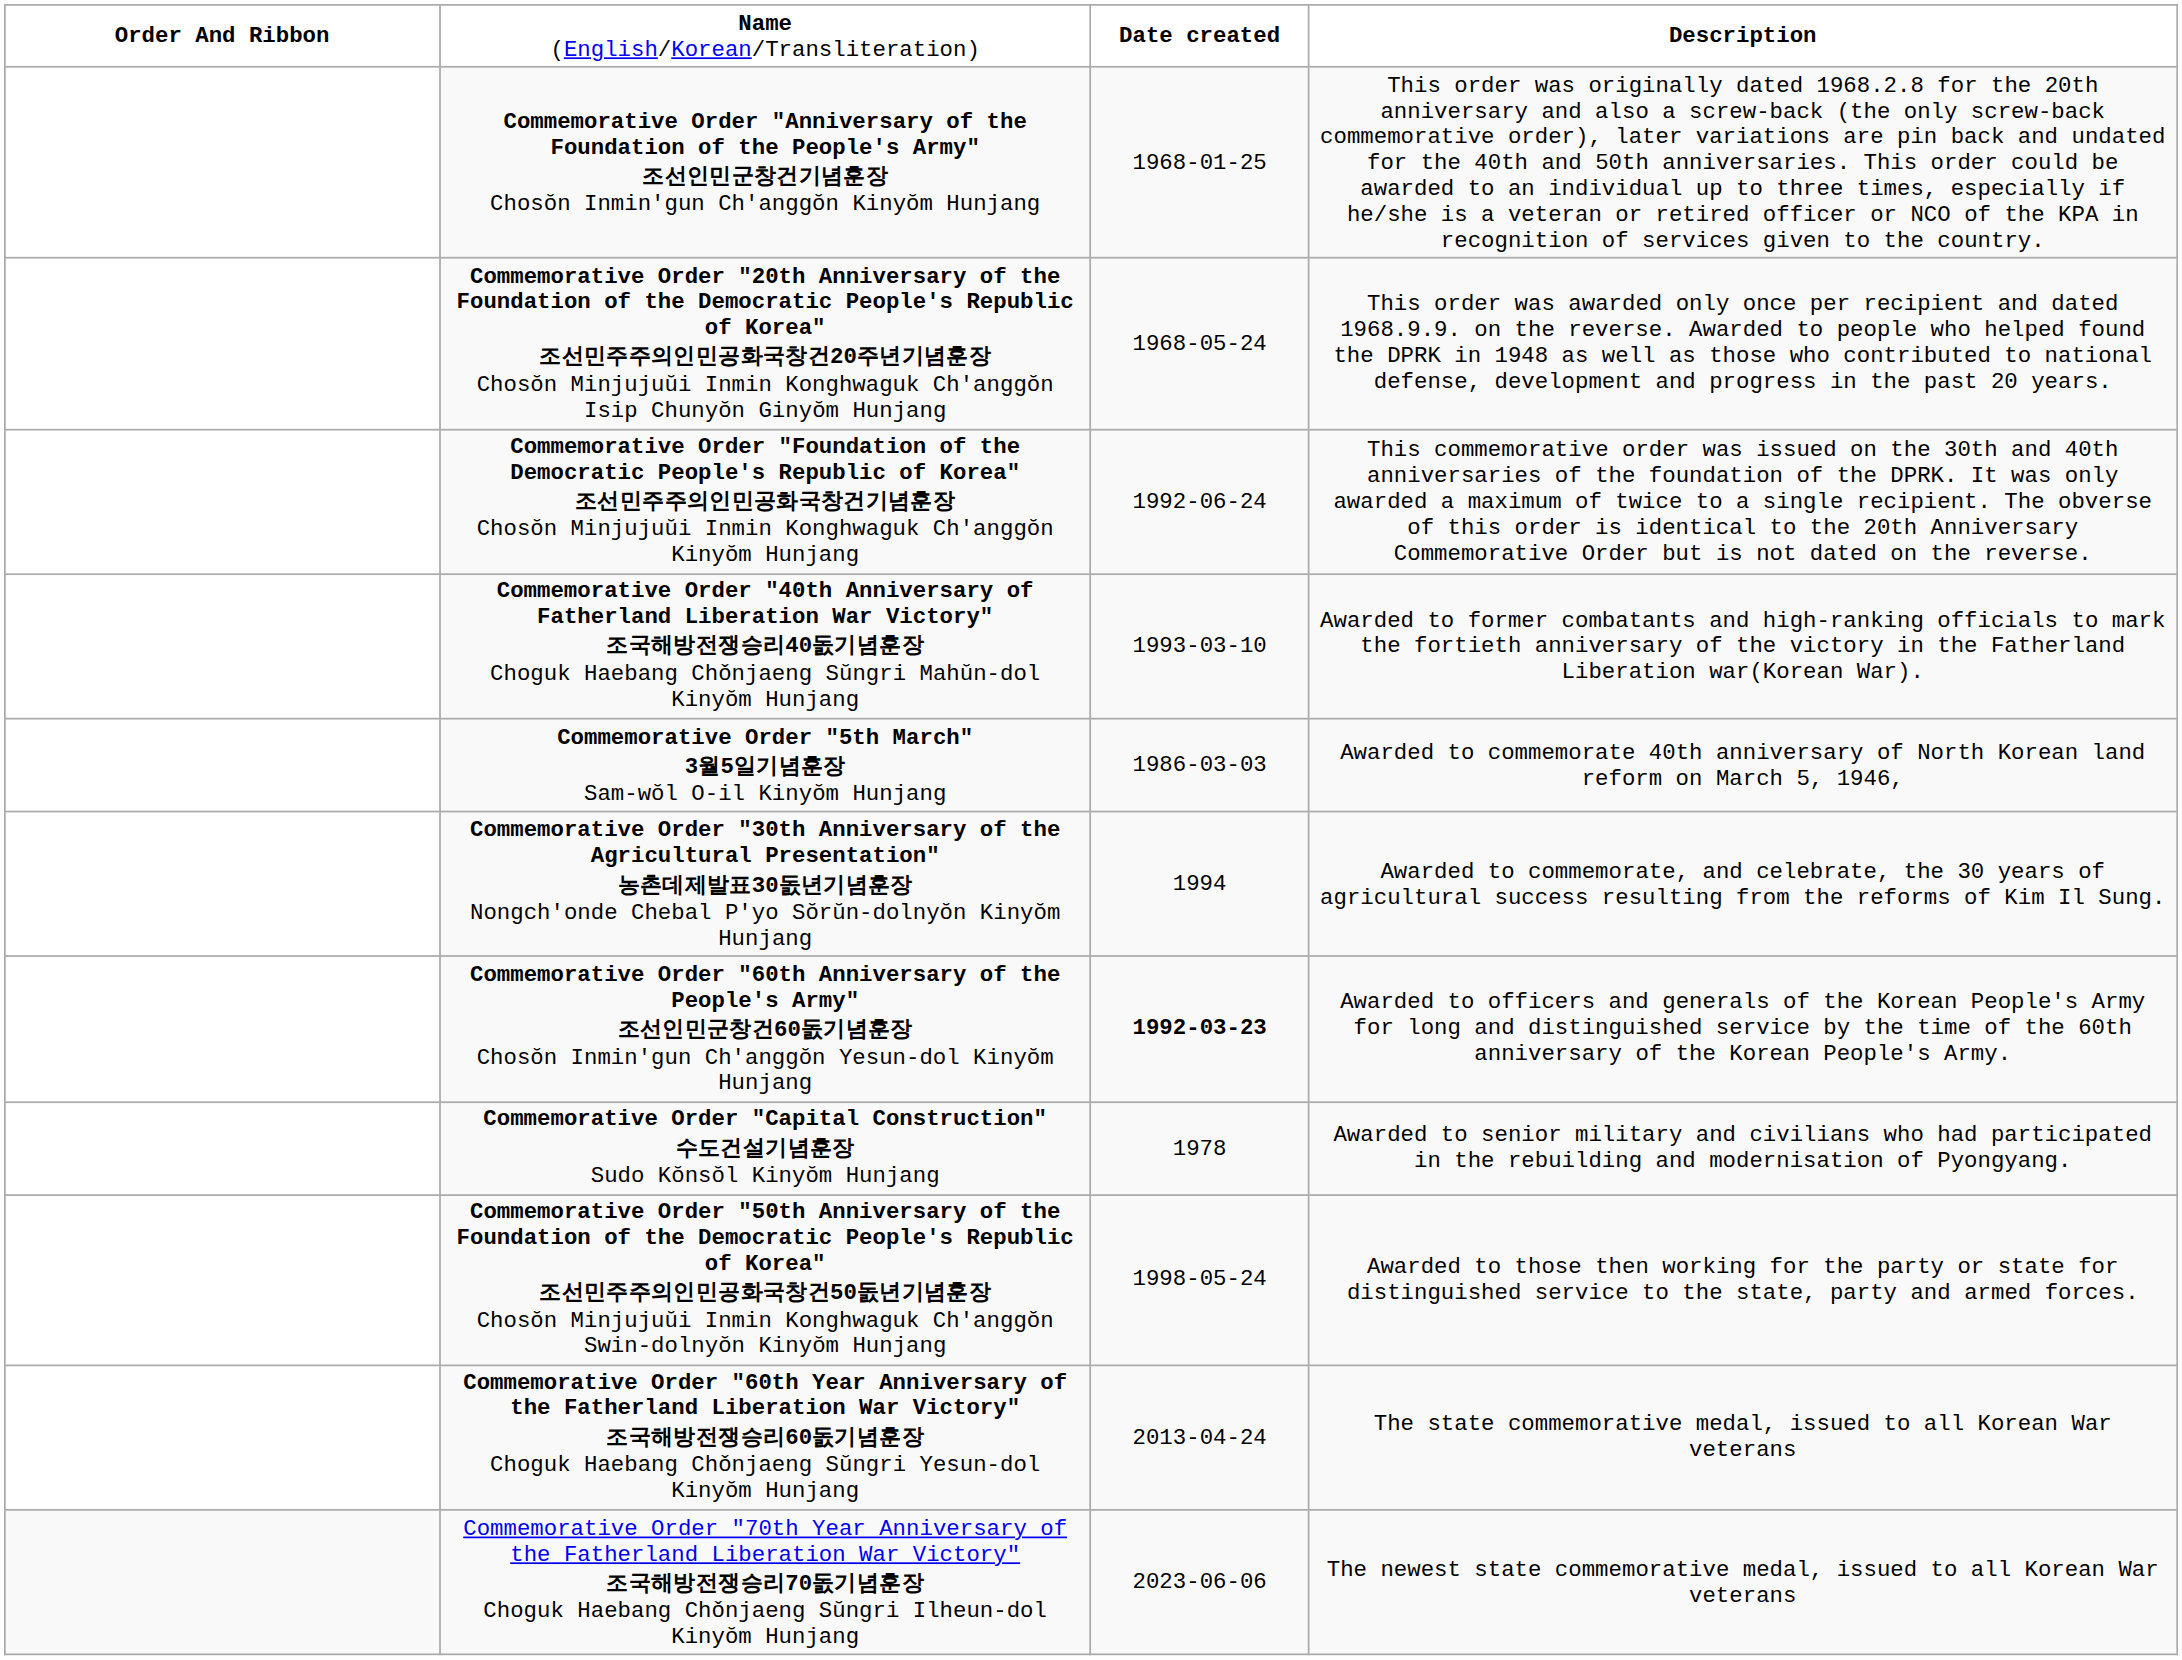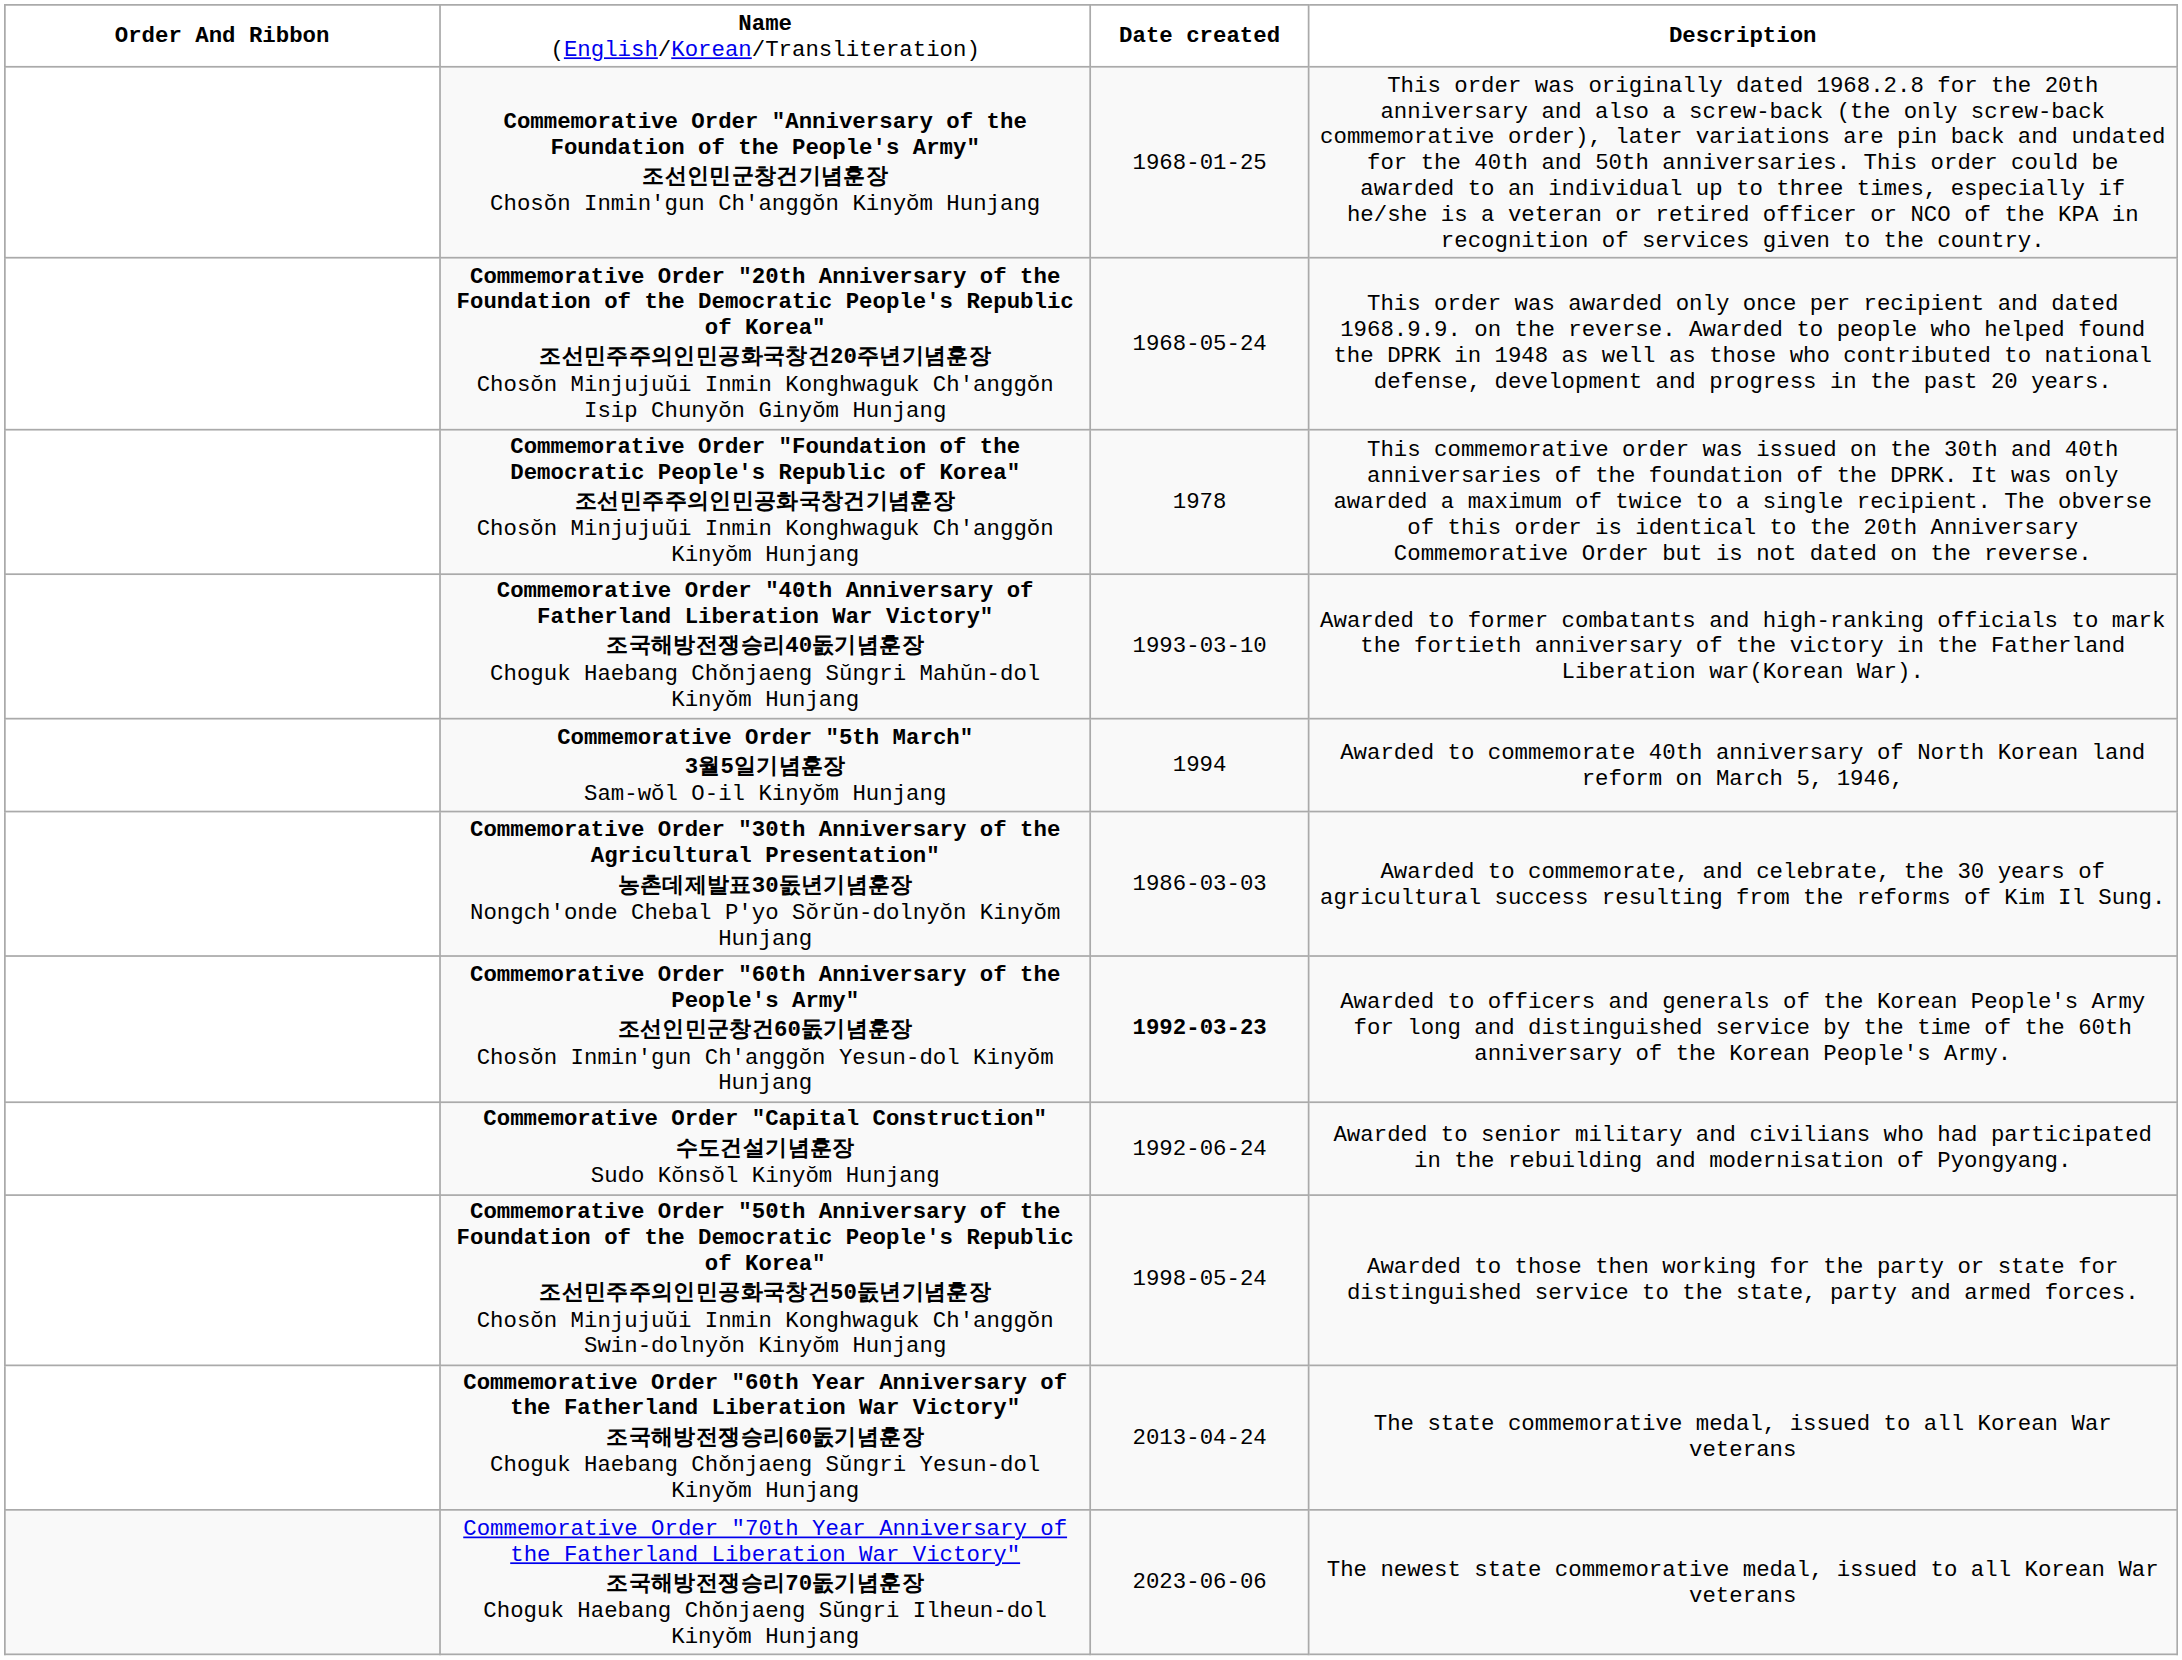(1200, 501) 1992-06-24 -> (1200, 501) 1978
(1200, 765) 1986-03-03 -> (1200, 765) 1994
(1200, 884) 1994 -> (1200, 884) 1986-03-03
(1200, 1148) 1978 -> (1200, 1148) 1992-06-24
